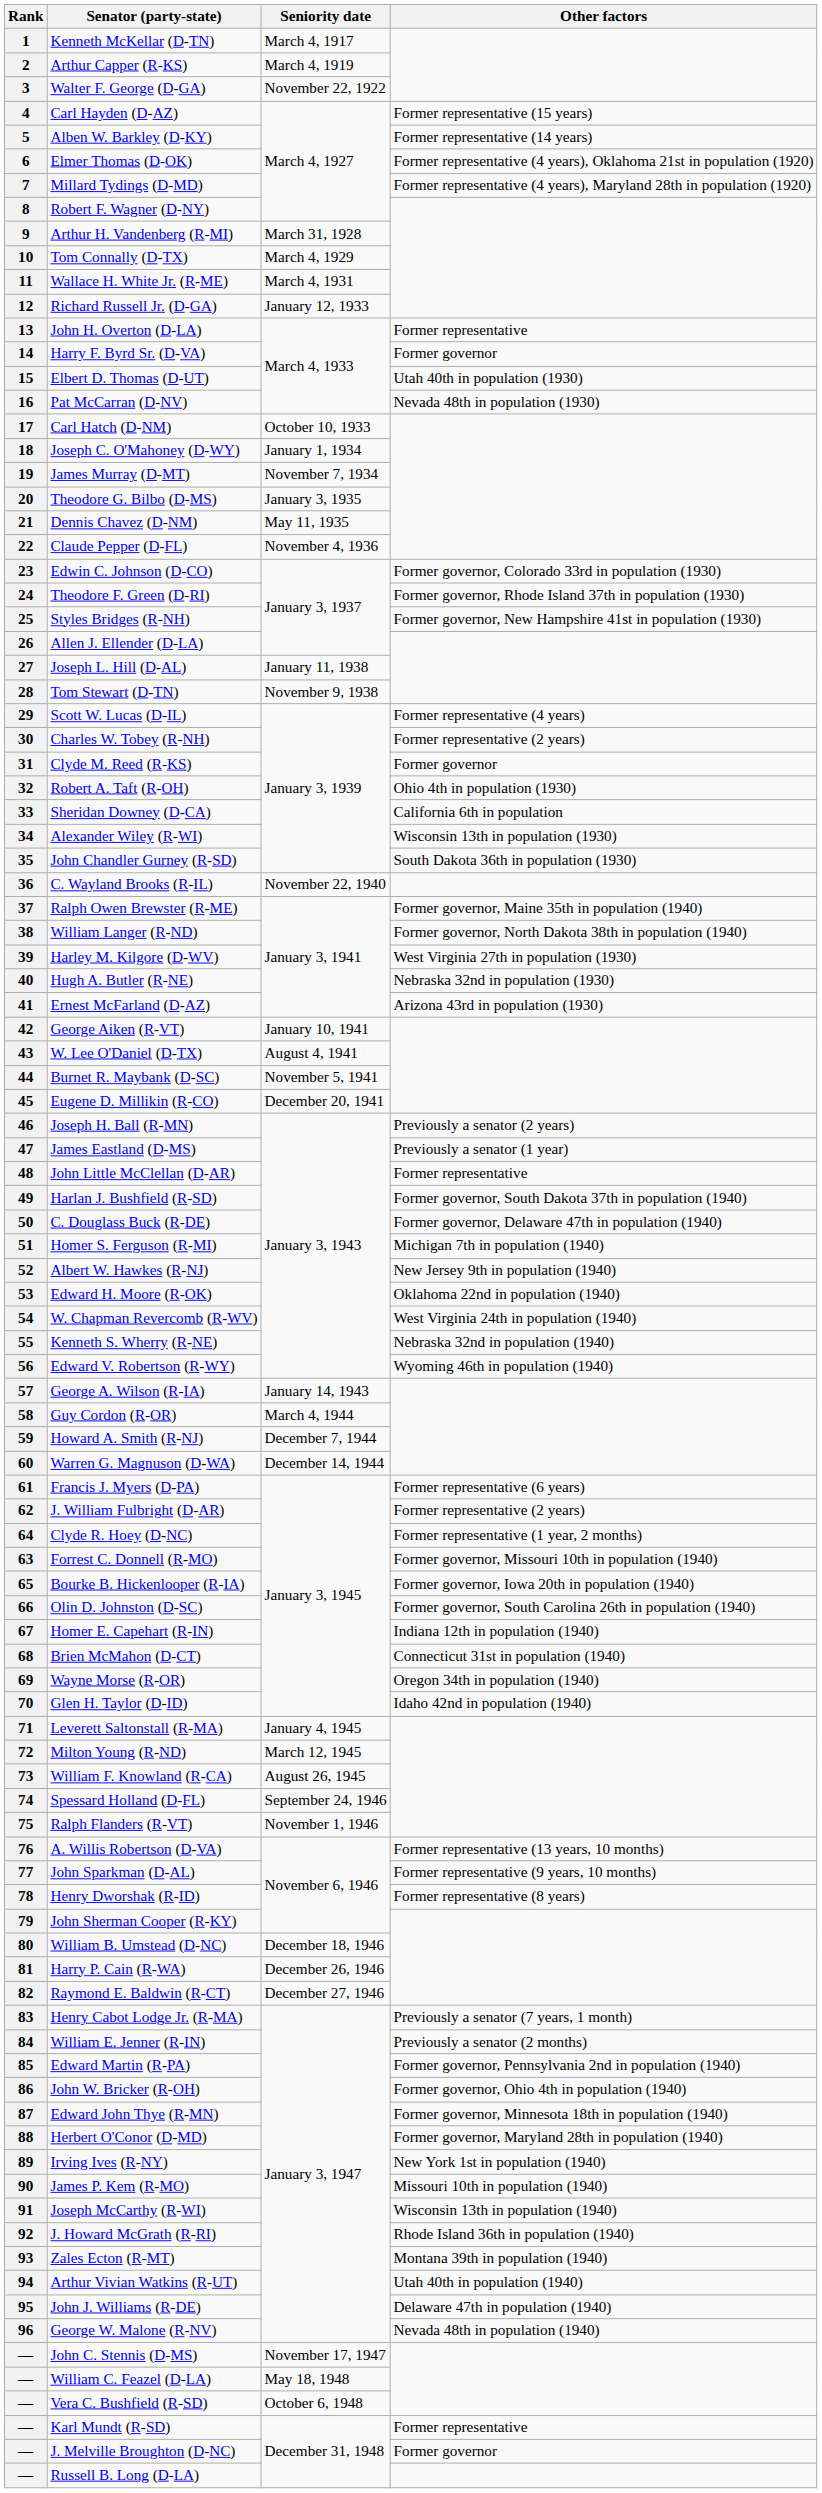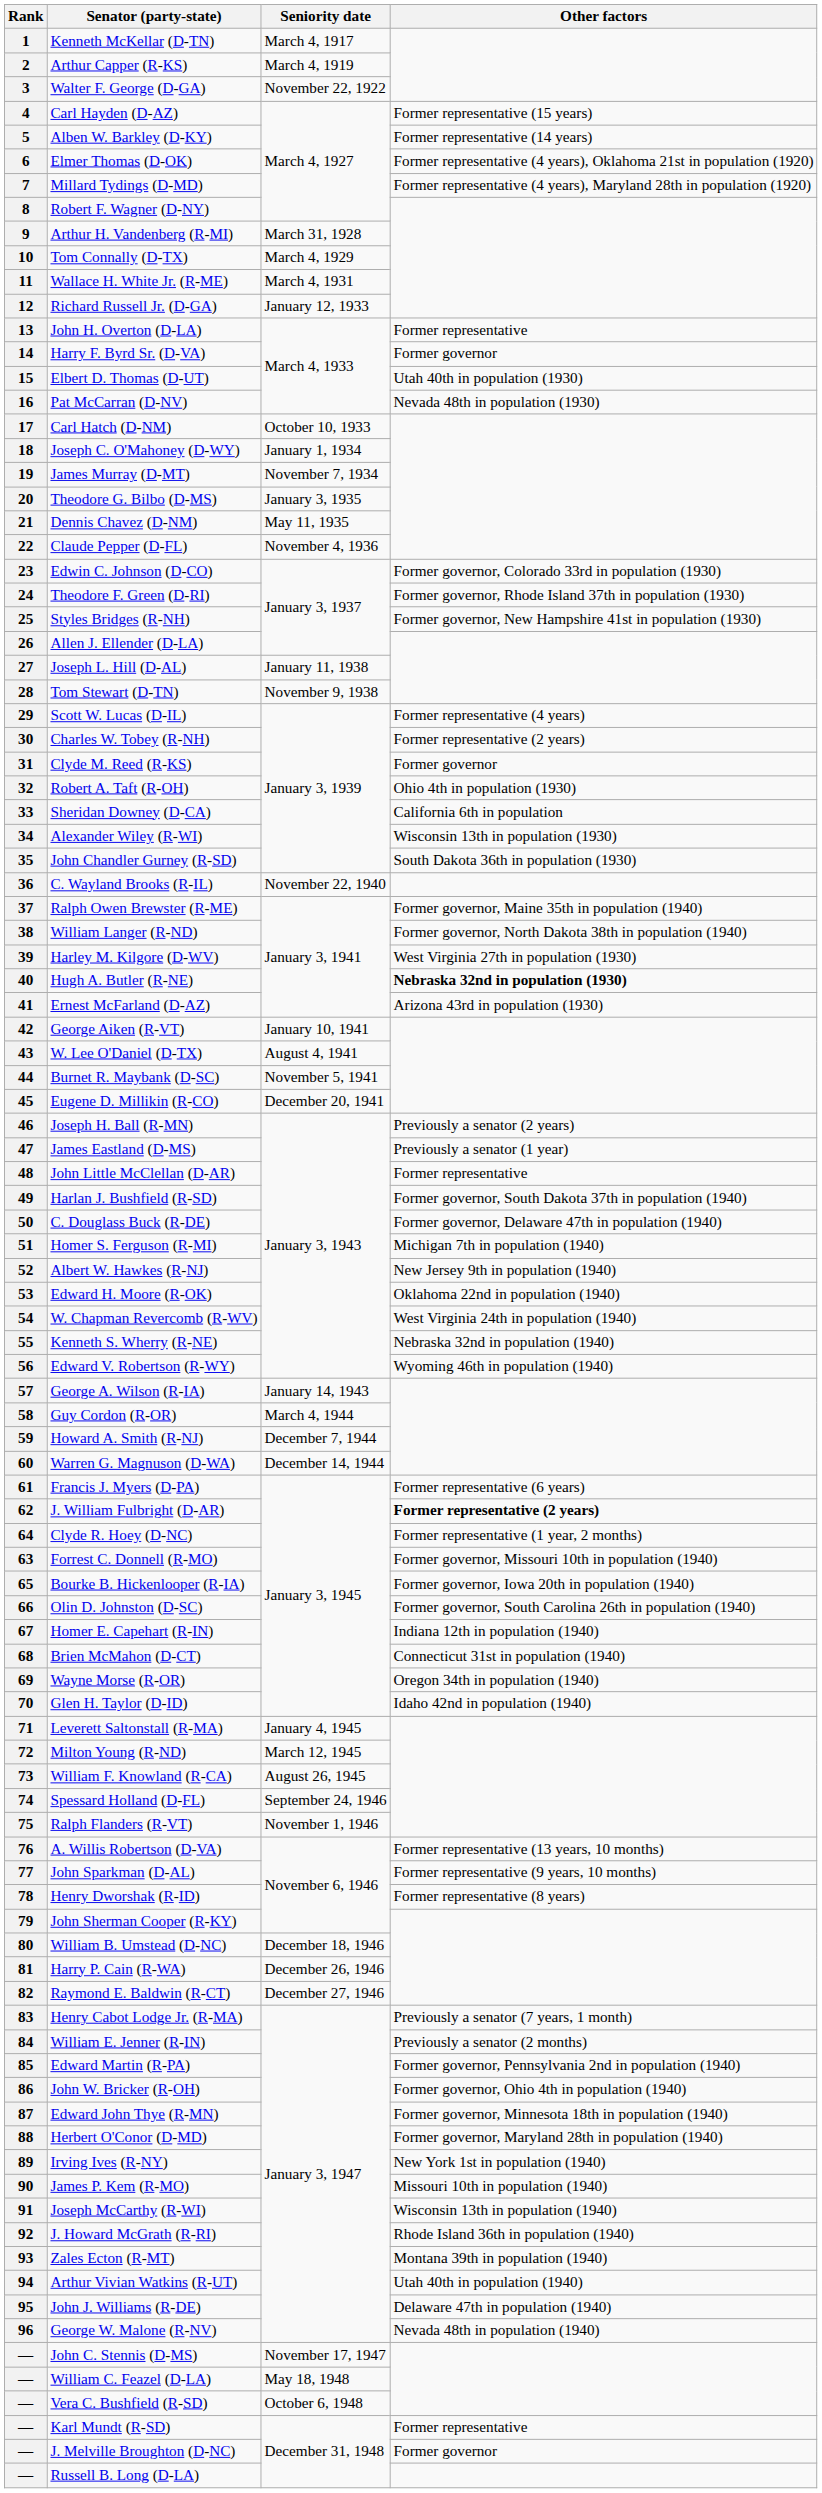(504, 980) normal -> (510, 980) bold
(489, 1511) normal -> (496, 1511) bold
